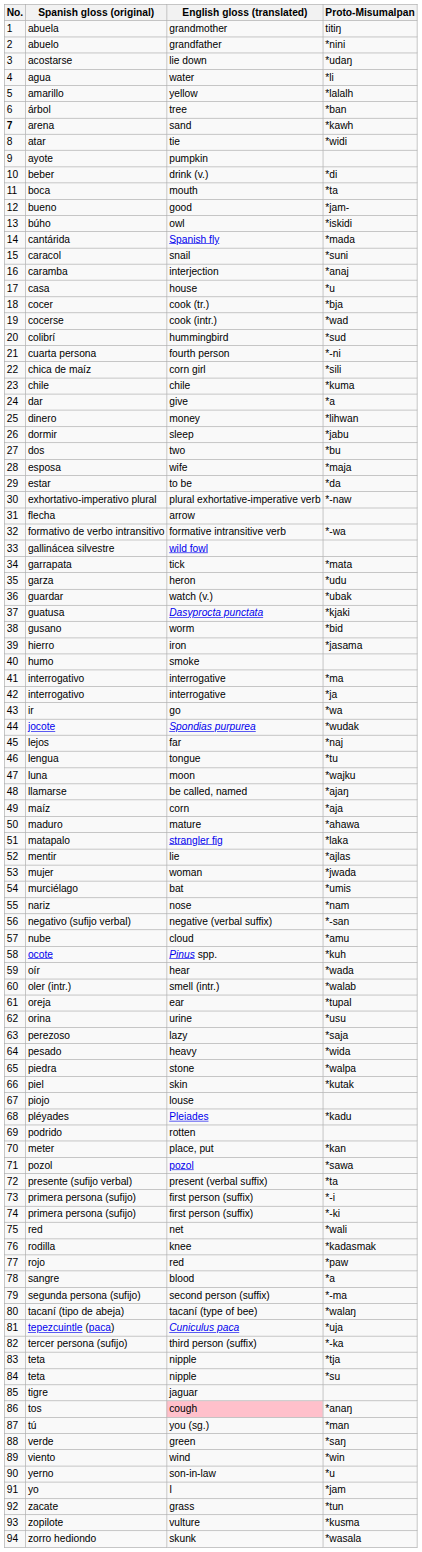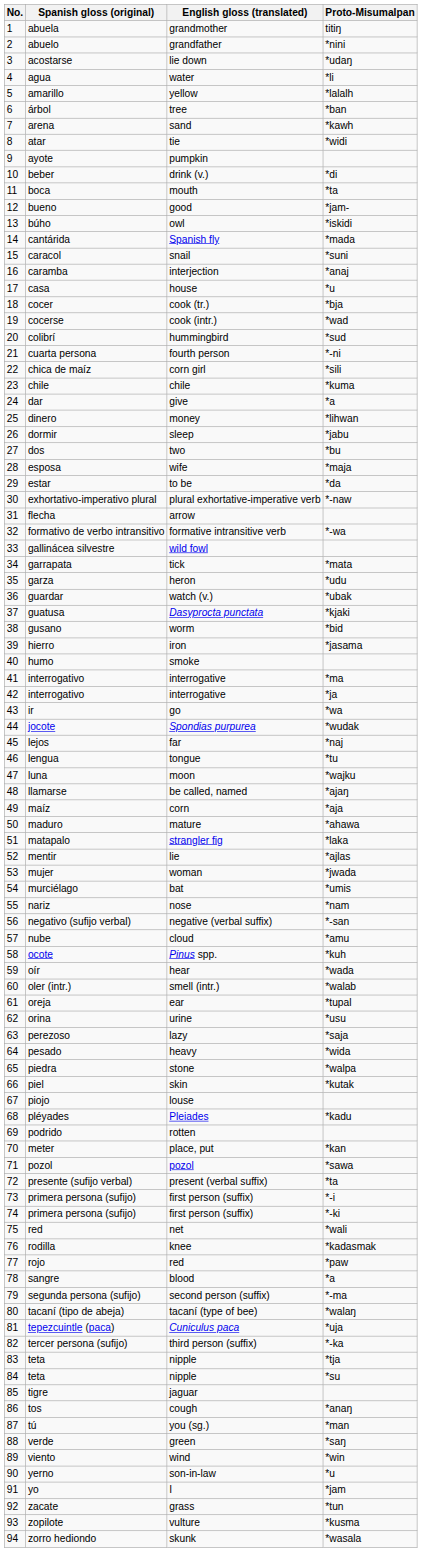(10, 126) bold -> (10, 126) normal
(183, 1409) pink background -> (183, 1409) no background
